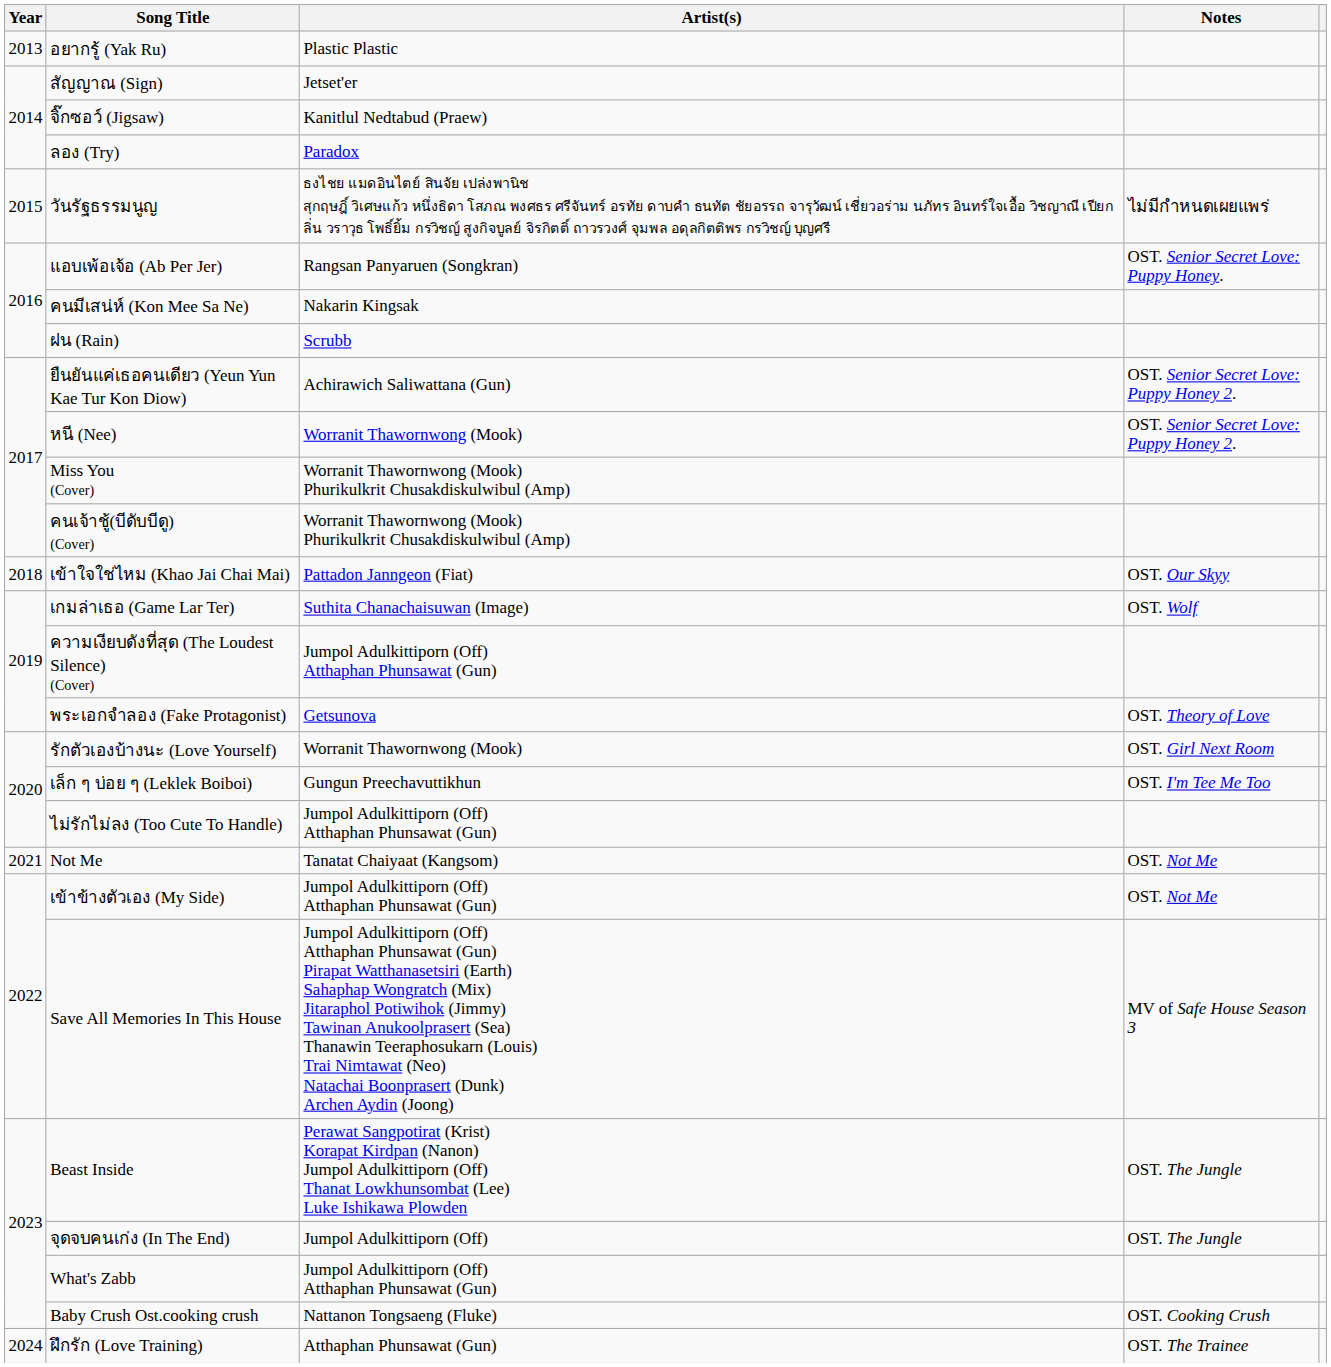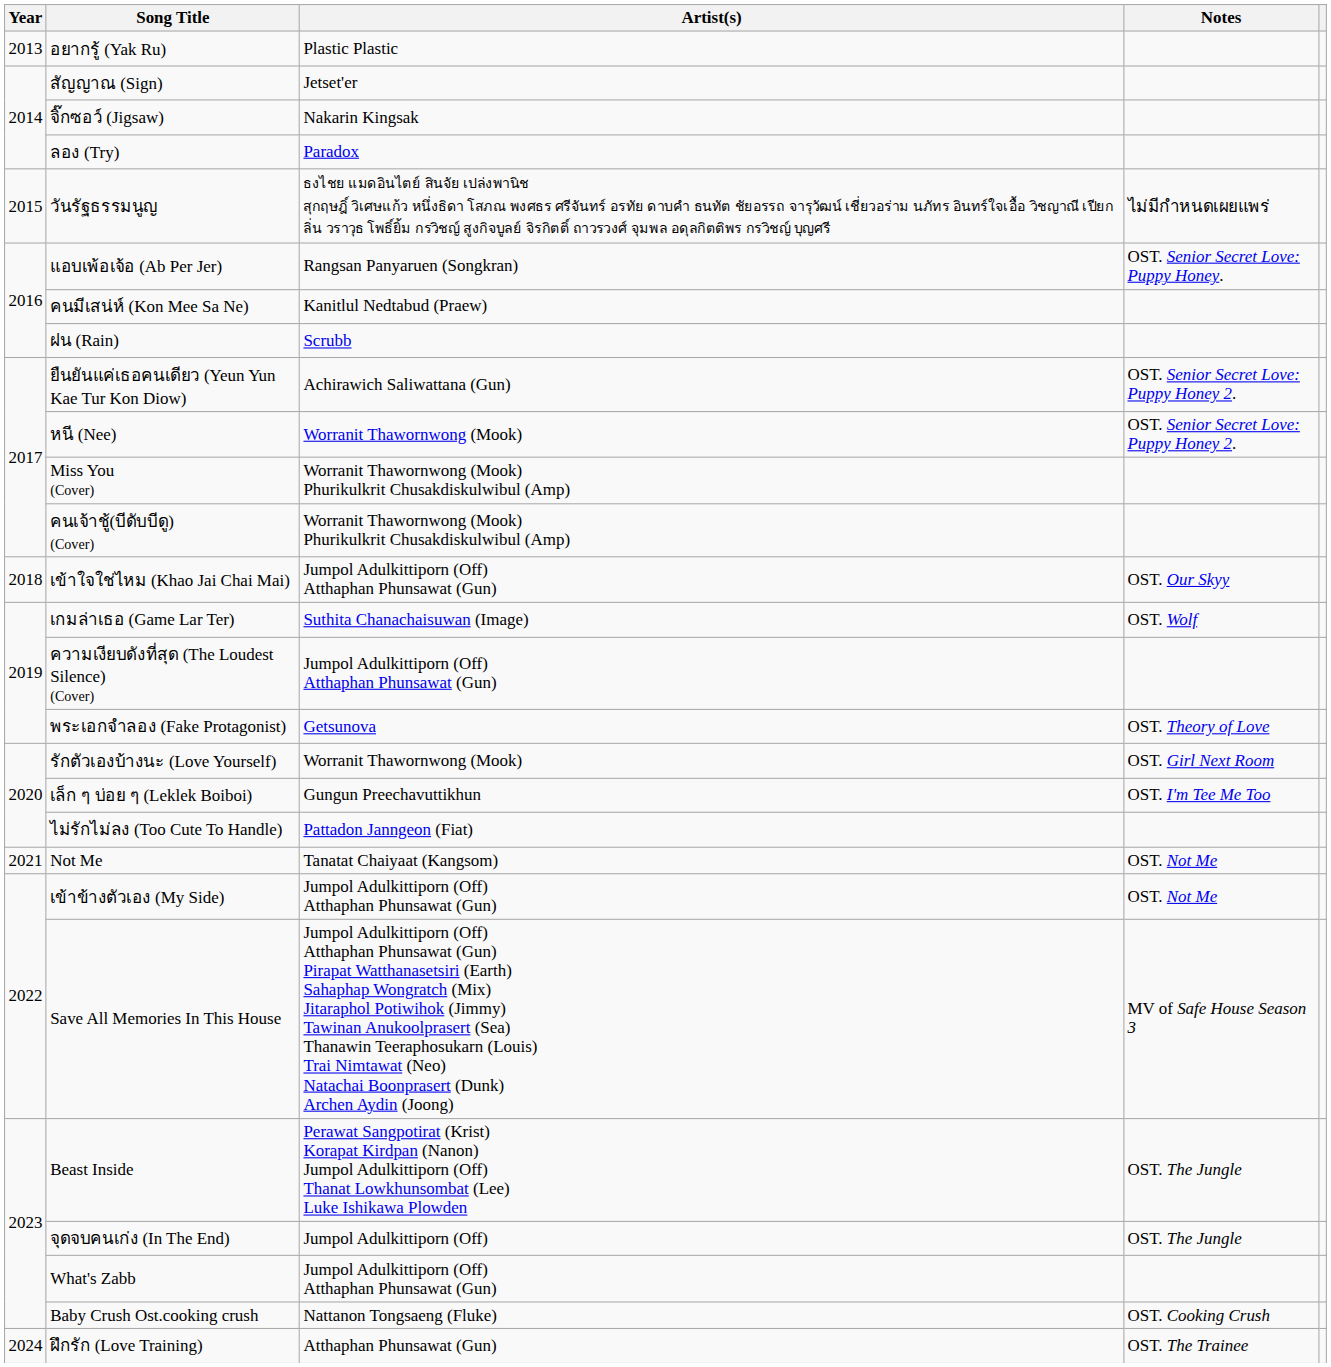(395, 117) Kanitlul Nedtabud (Praew) -> (361, 117) Nakarin Kingsak
(361, 306) Nakarin Kingsak -> (395, 306) Kanitlul Nedtabud (Praew)
(388, 573) Pattadon Janngeon (Fiat) -> (400, 579) Jumpol Adulkittiporn (Off) Atthaphan Phunsawat (Gun)
(400, 823) Jumpol Adulkittiporn (Off) Atthaphan Phunsawat (Gun) -> (388, 829) Pattadon Janngeon (Fiat)
